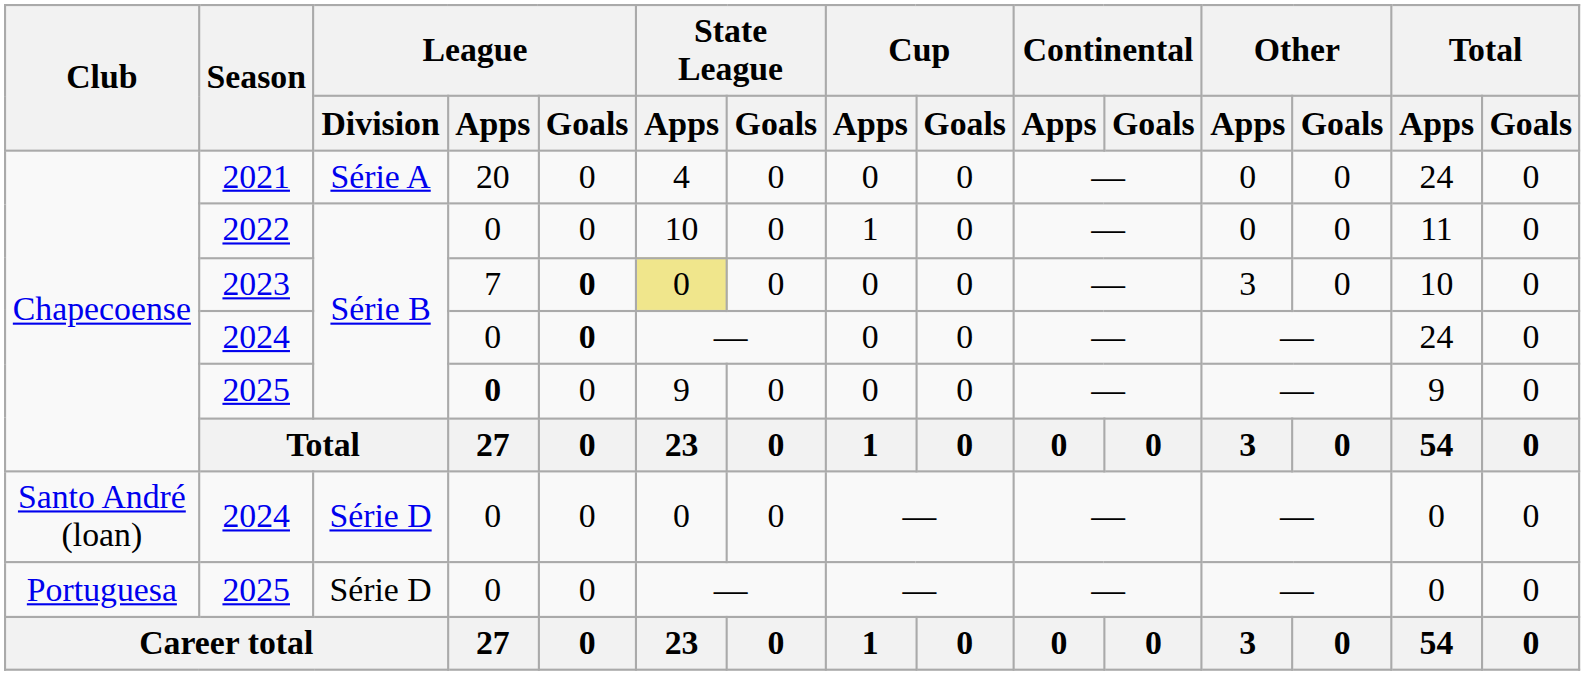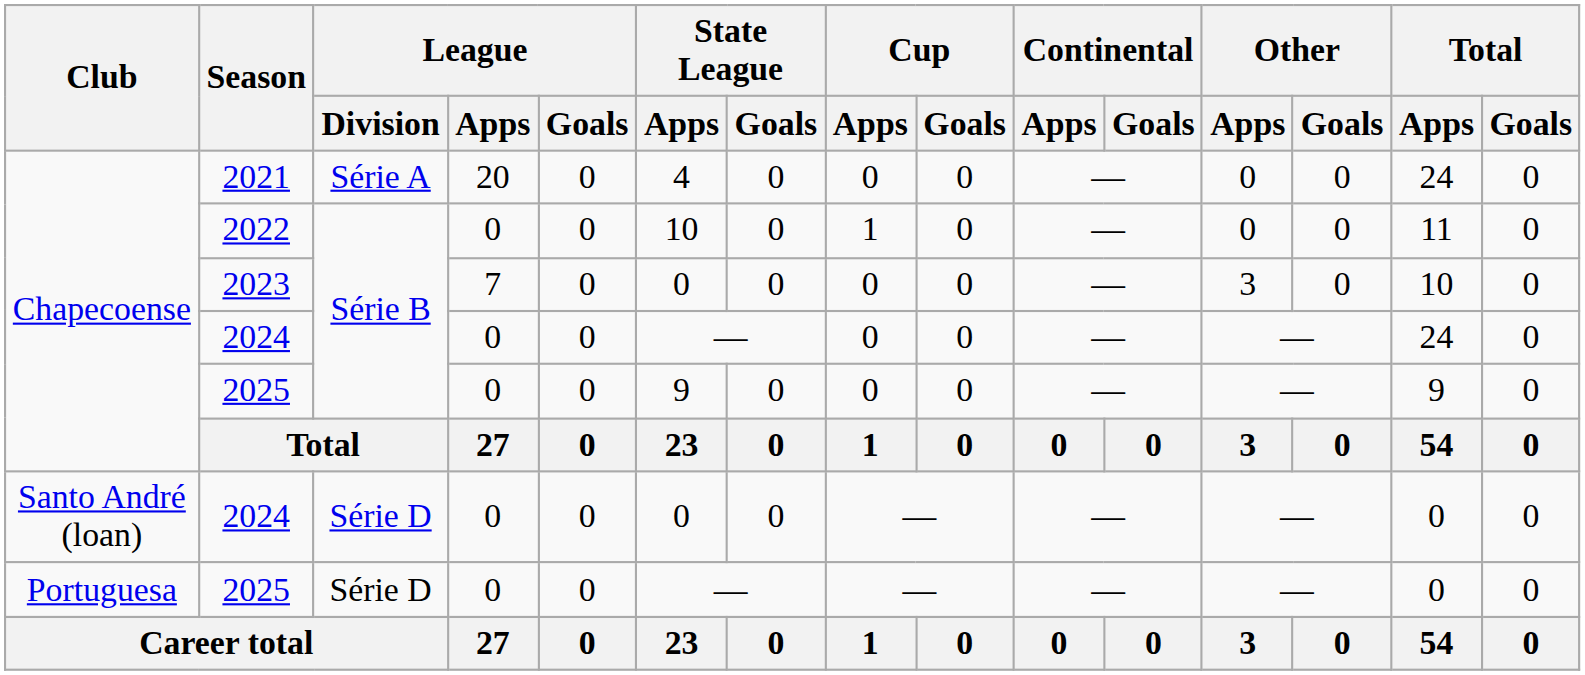(587, 283) bold -> (587, 283) normal
(682, 283) khaki background -> (682, 283) no background
(587, 336) bold -> (587, 336) normal
(493, 390) bold -> (493, 390) normal
